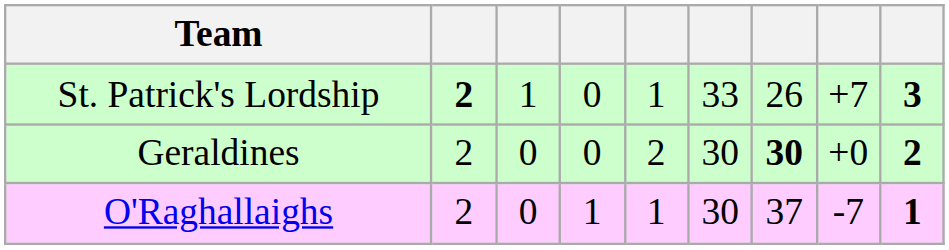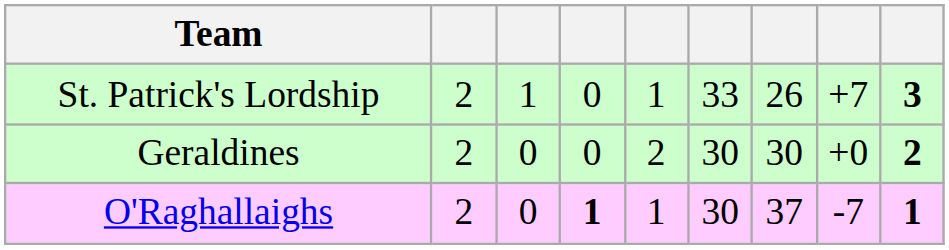(464, 93) bold -> (464, 93) normal
(784, 152) bold -> (784, 152) normal
(592, 212) normal -> (592, 212) bold
